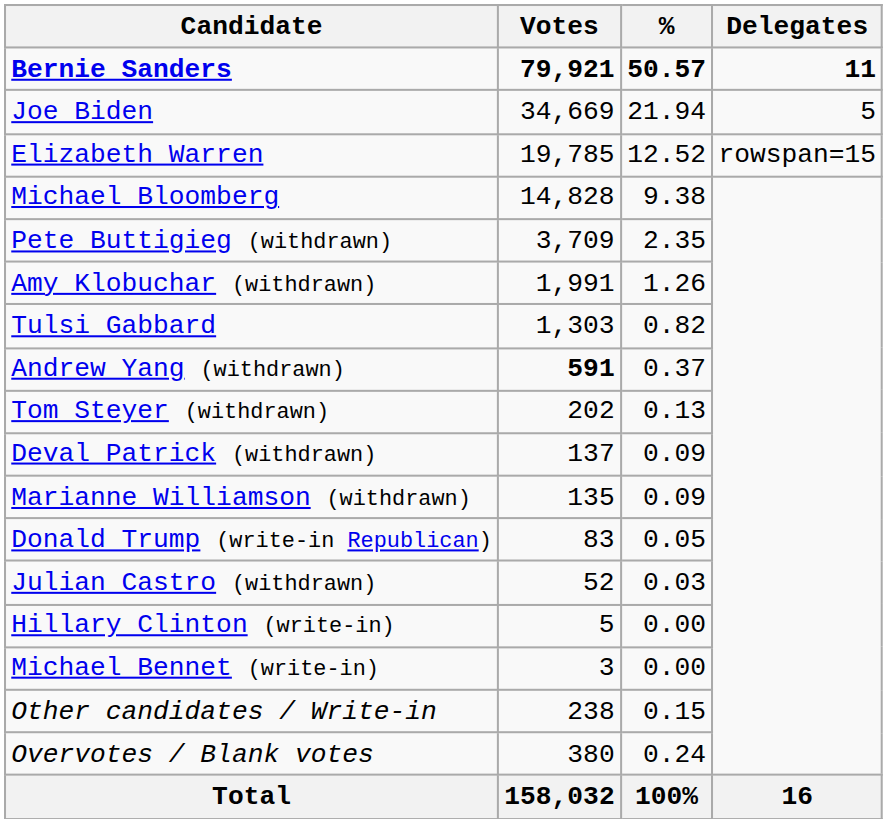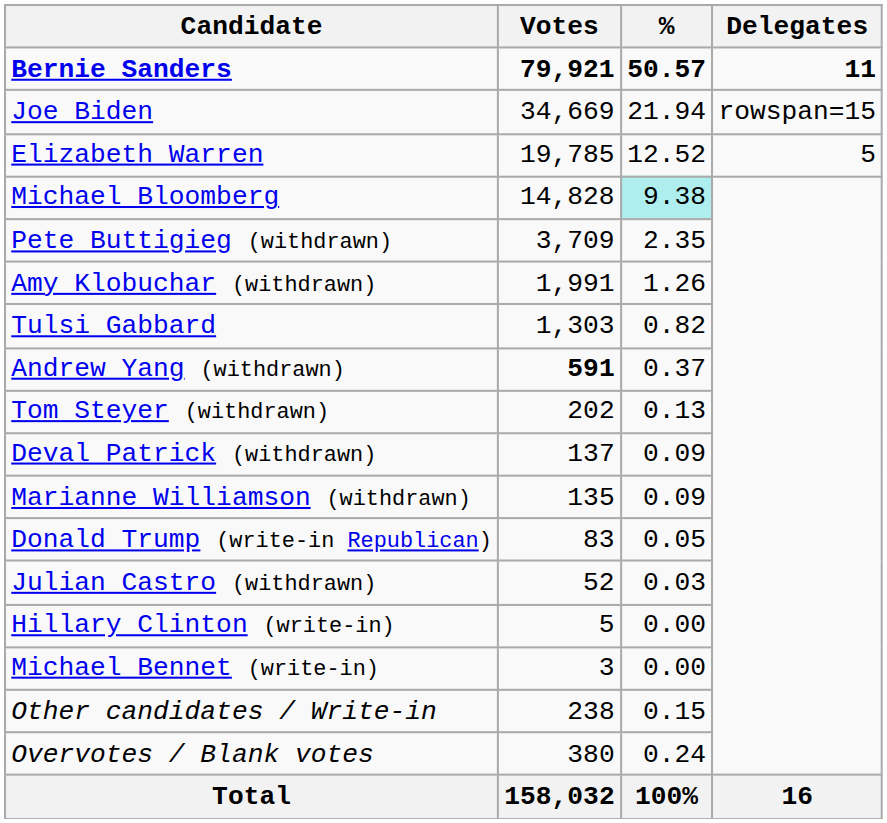(868, 112) 5 -> (797, 112) rowspan=15
(797, 155) rowspan=15 -> (868, 155) 5
(674, 198) no background -> (674, 198) paleturquoise background
